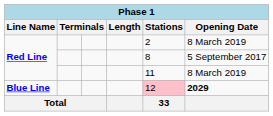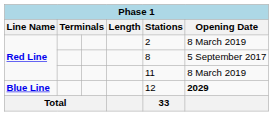(150, 88) pink background -> (150, 88) no background
